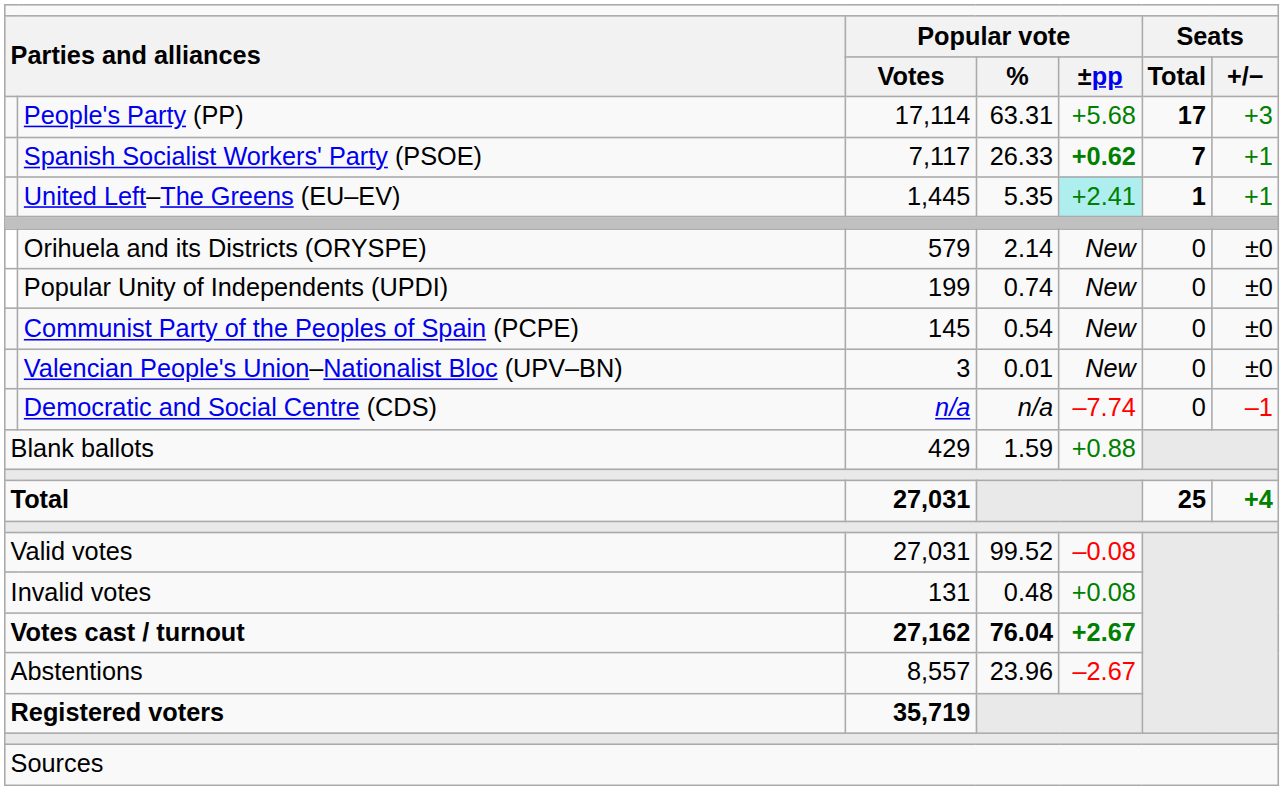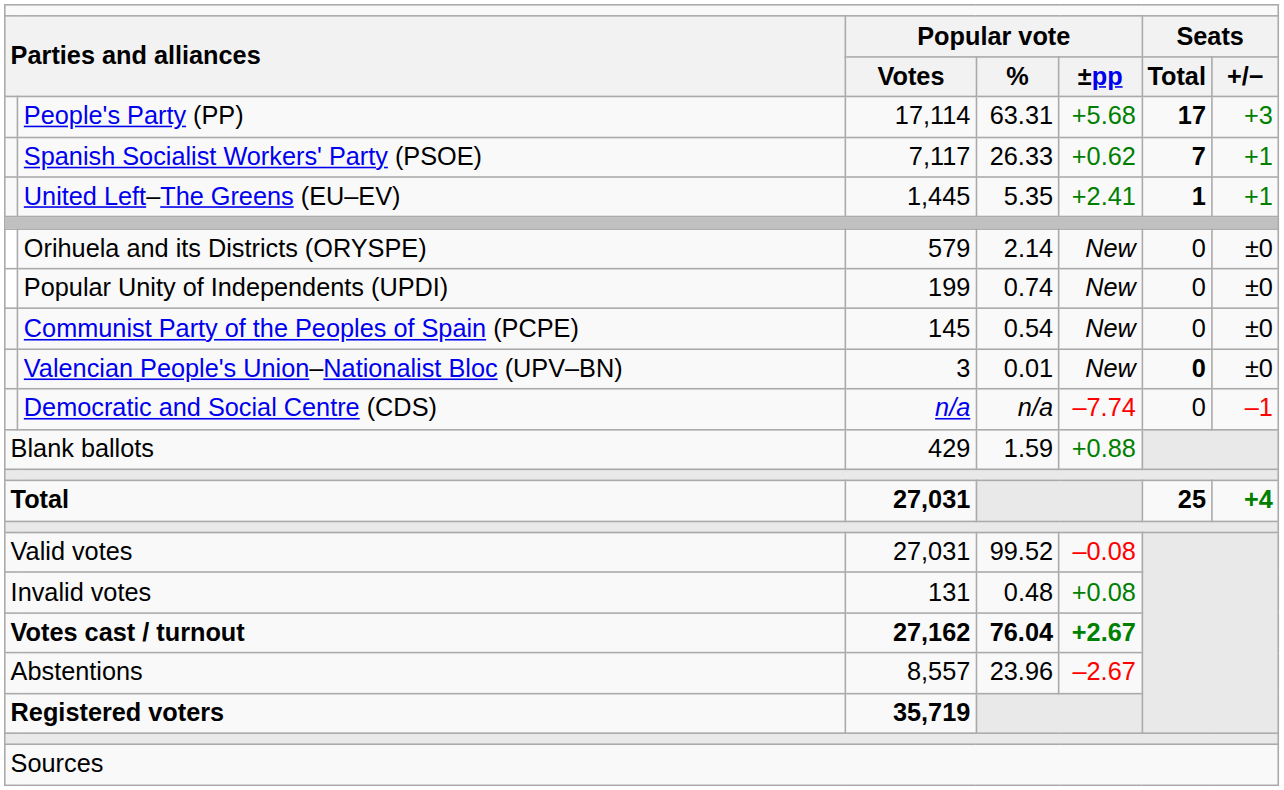(1104, 156) bold -> (1104, 156) normal
(1104, 196) paleturquoise background -> (1104, 196) no background
(1199, 368) normal -> (1199, 368) bold
